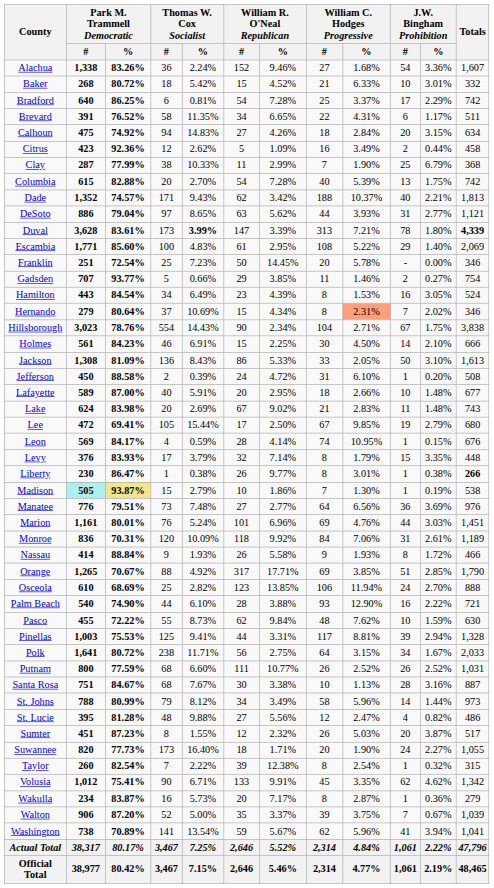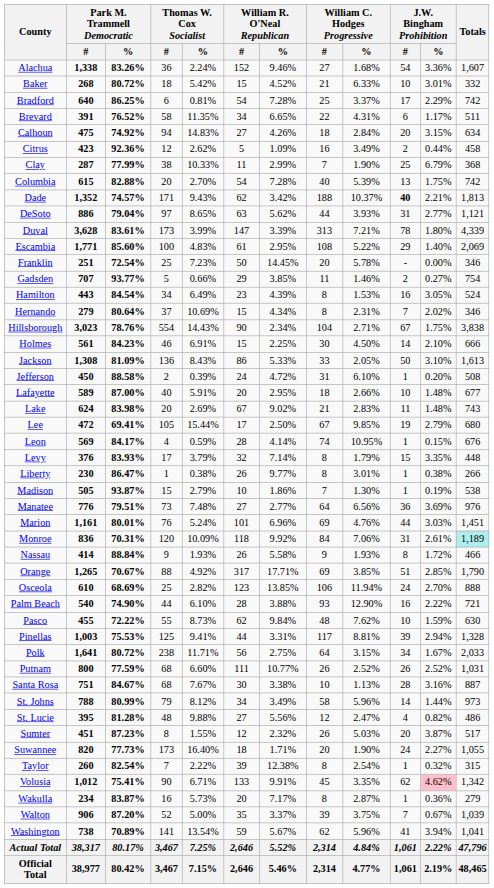(405, 198) normal -> (405, 198) bold
(203, 230) bold -> (203, 230) normal
(473, 230) bold -> (473, 230) normal
(366, 311) lightsalmon background -> (366, 311) no background
(473, 474) bold -> (473, 474) normal
(86, 490) paleturquoise background -> (86, 490) no background
(128, 490) khaki background -> (128, 490) no background
(473, 539) no background -> (473, 539) paleturquoise background
(438, 782) no background -> (438, 782) pink background
